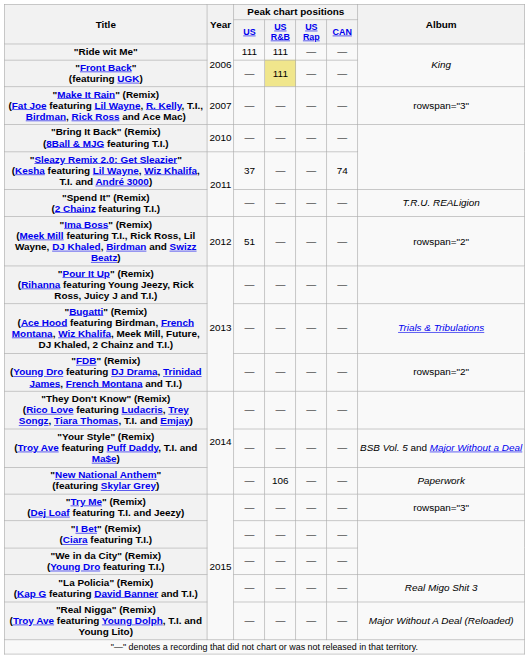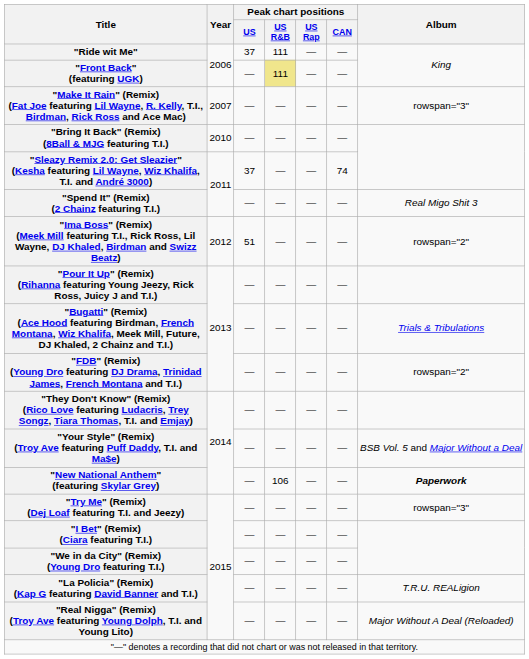(249, 52) 111 -> (249, 52) 37
(441, 203) T.R.U. REALigion -> (441, 203) Real Migo Shit 3
(441, 480) normal -> (441, 480) bold
(441, 588) Real Migo Shit 3 -> (441, 588) T.R.U. REALigion
